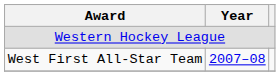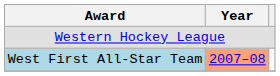(105, 60) no background -> (105, 60) lightblue background
(237, 60) no background -> (237, 60) lightsalmon background
